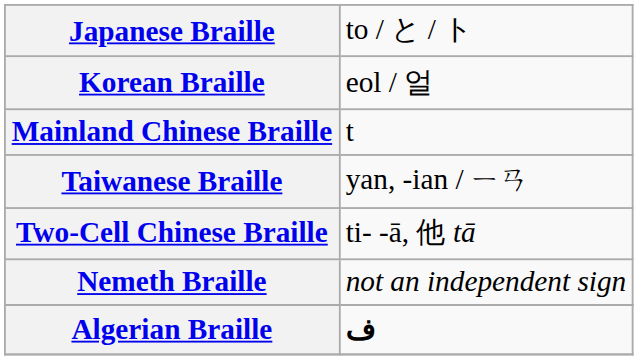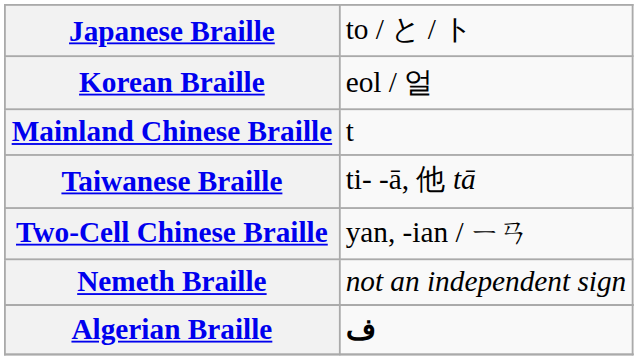(438, 179) yan, -ian / ㄧㄢ -> (411, 179) ti- -ā, 他 tā
(411, 231) ti- -ā, 他 tā -> (438, 231) yan, -ian / ㄧㄢ
